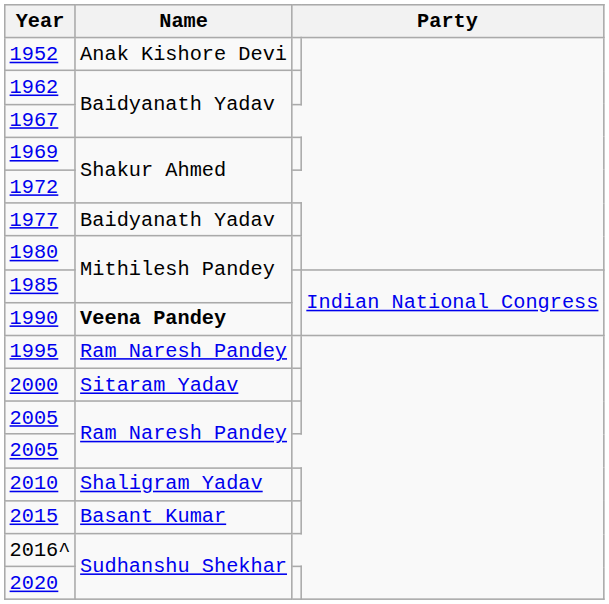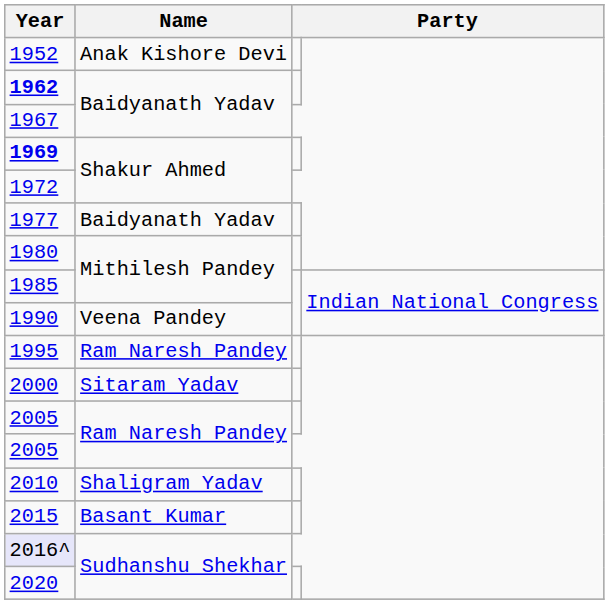(34, 87) normal -> (34, 87) bold
(34, 154) normal -> (34, 154) bold
(153, 319) bold -> (153, 319) normal
(40, 550) no background -> (40, 550) lavender background
